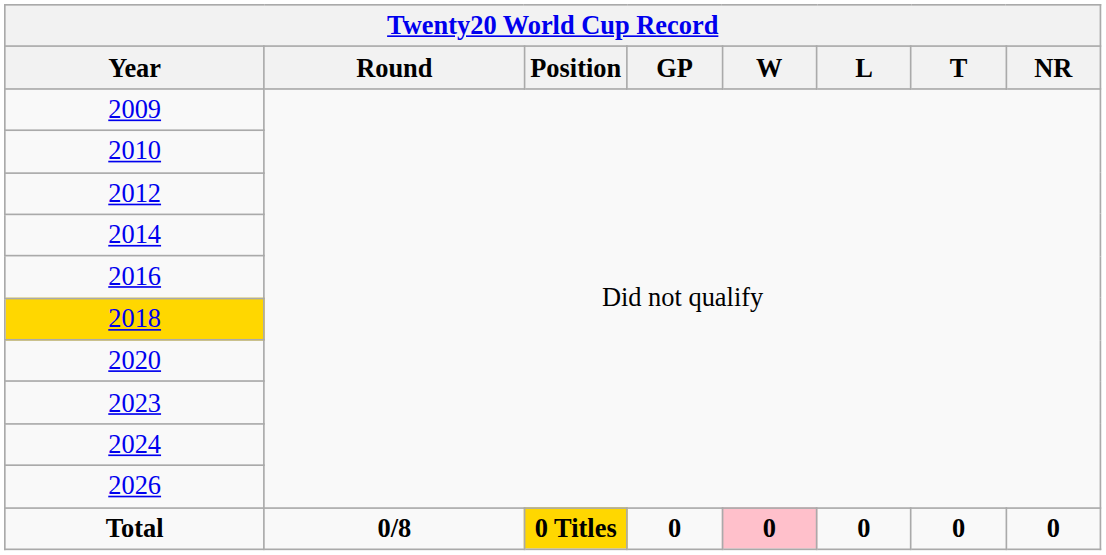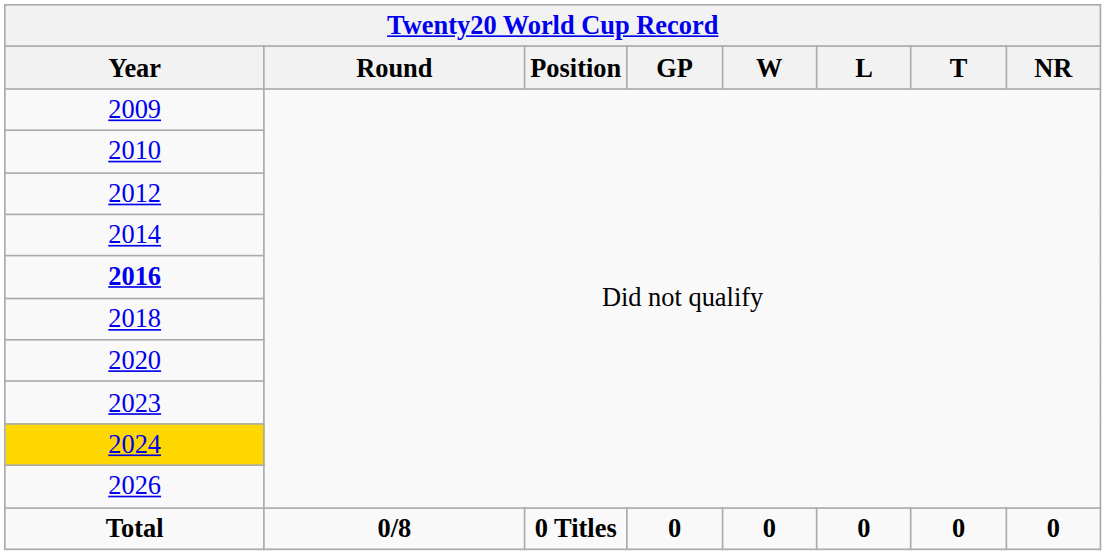(135, 276) normal -> (135, 276) bold
(135, 318) gold background -> (135, 318) no background
(135, 444) no background -> (135, 444) gold background
(576, 527) gold background -> (576, 527) no background
(769, 527) pink background -> (769, 527) no background
